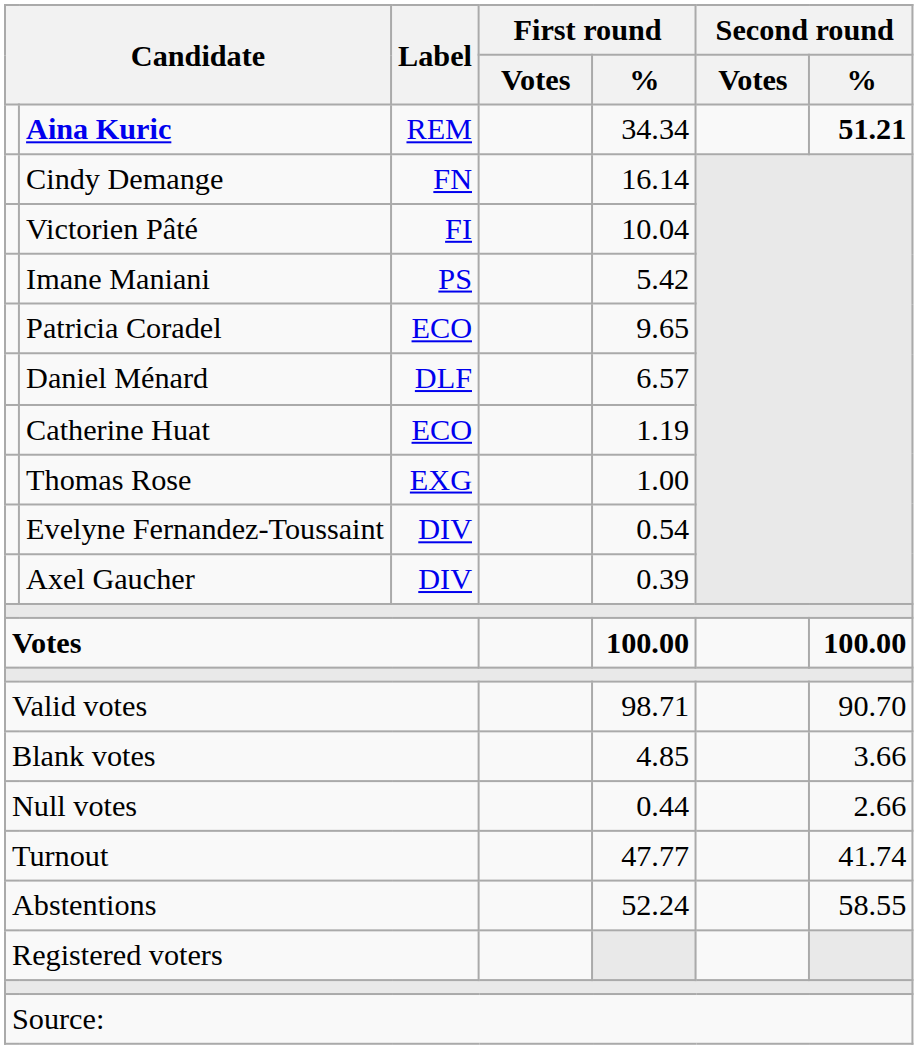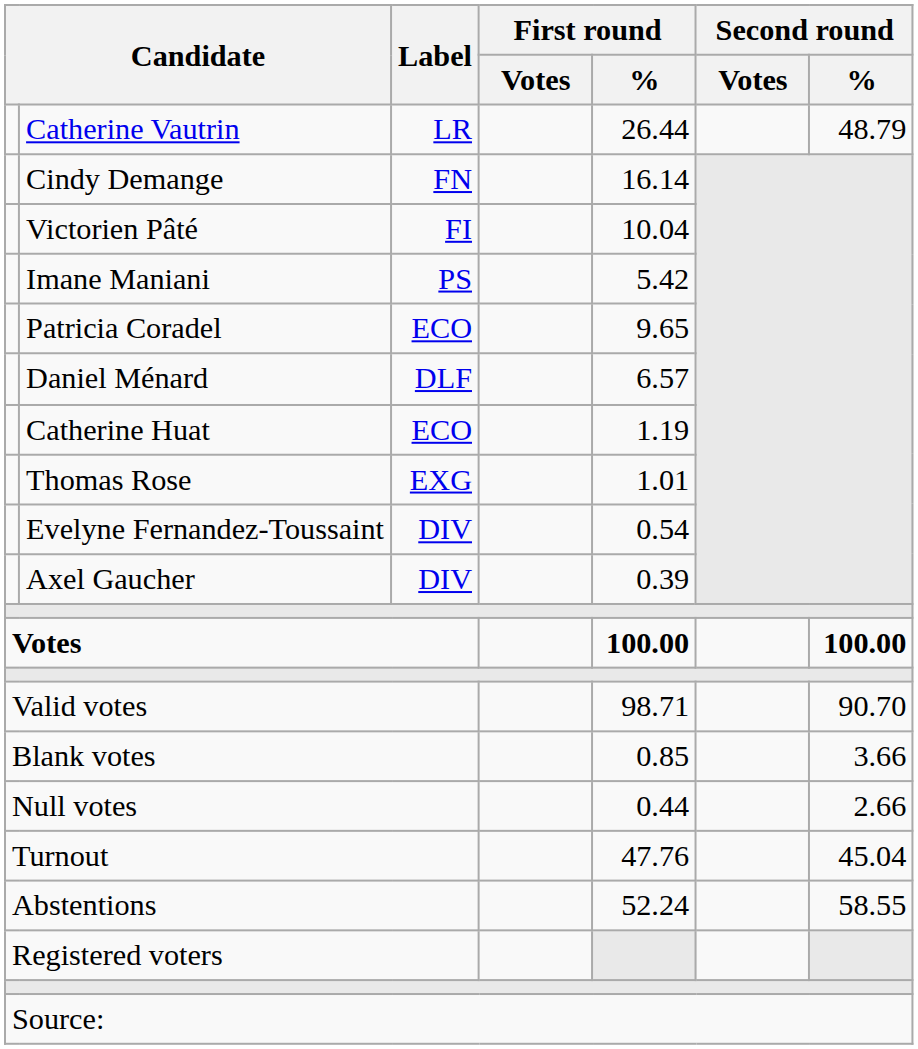- row: (99, 129)
+ row: (133, 129)
(663, 478) 1.00 -> (663, 478) 1.01
(663, 755) 4.85 -> (663, 755) 0.85
(655, 855) 47.77 -> (655, 855) 47.76
(872, 855) 41.74 -> (872, 855) 45.04
